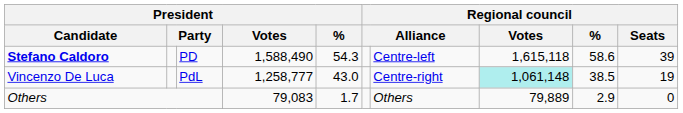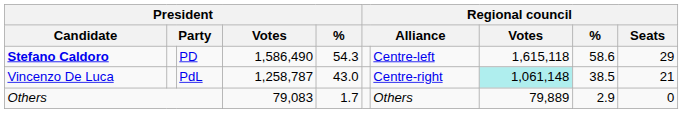(284, 56) 1,588,490 -> (284, 56) 1,586,490
(667, 56) 39 -> (667, 56) 29
(284, 77) 1,258,777 -> (284, 77) 1,258,787
(667, 77) 19 -> (667, 77) 21
